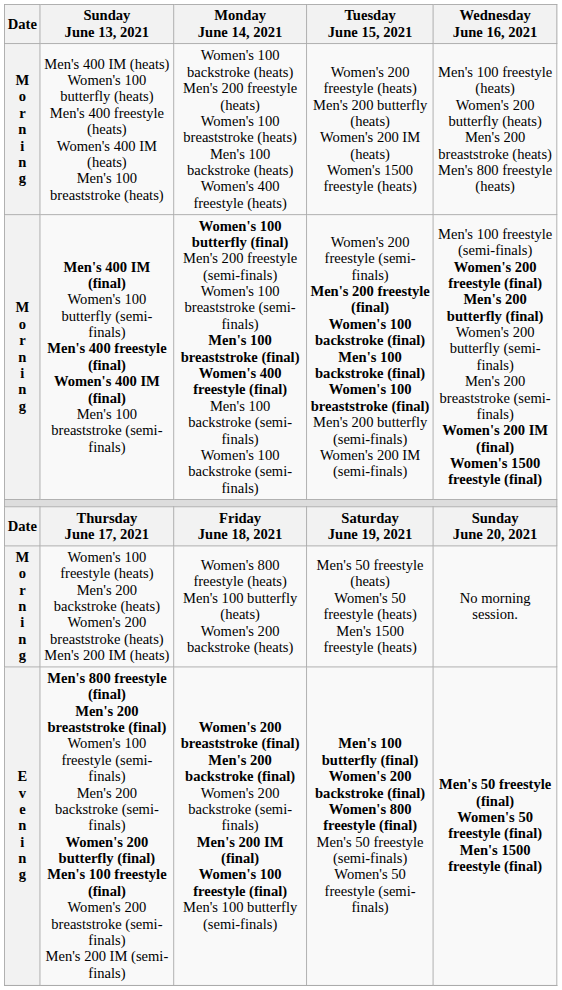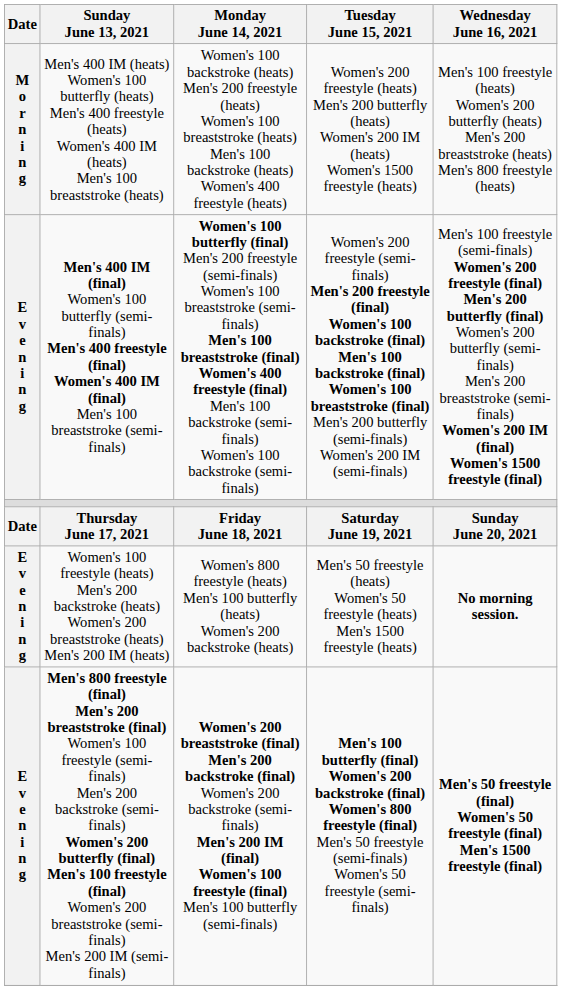(22, 357) M o r n i n g -> (22, 357) E v e n i n g
(22, 606) M o r n i n g -> (22, 606) E v e n i n g
(495, 606) normal -> (495, 606) bold
